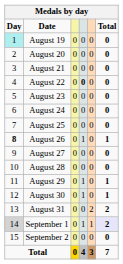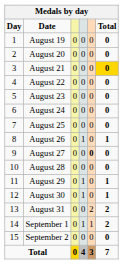(14, 40) paleturquoise background -> (14, 40) no background
(107, 68) no background -> (107, 68) gold background
(83, 82) bold -> (83, 82) normal
(14, 139) bold -> (14, 139) normal
(91, 153) normal -> (91, 153) bold
(14, 224) lightgrey background -> (14, 224) no background
(107, 224) lavender background -> (107, 224) no background
